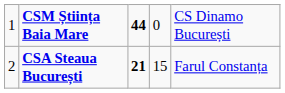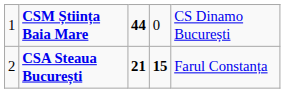(160, 67) normal -> (160, 67) bold
